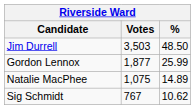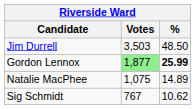(137, 63) no background -> (137, 63) lightgreen background
(175, 63) normal -> (175, 63) bold
